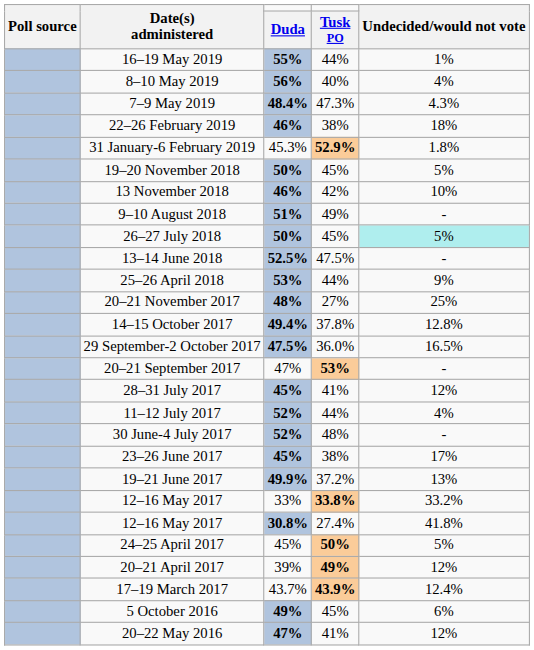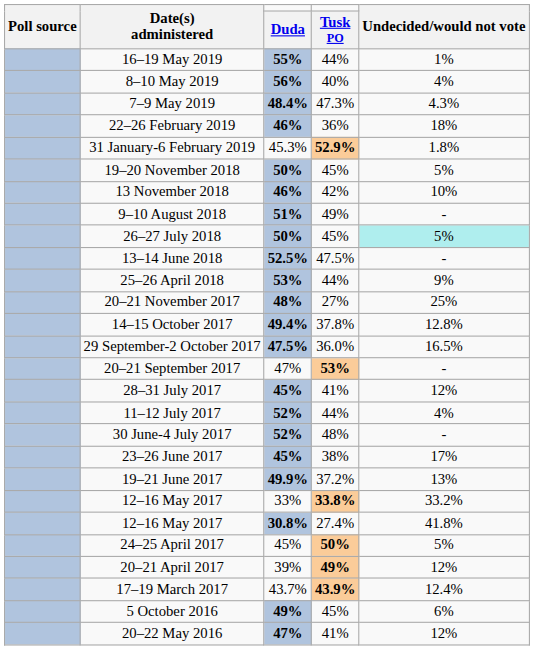(335, 125) 38% -> (335, 125) 36%
